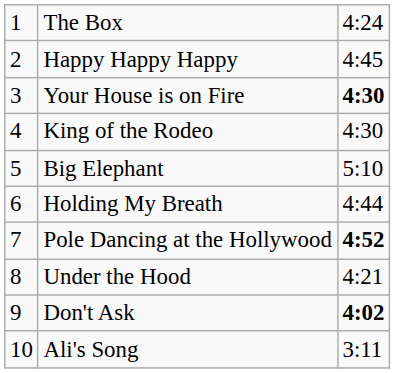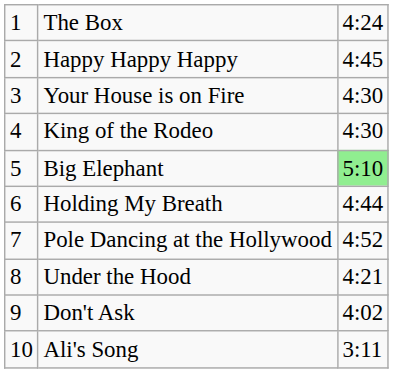(363, 95) bold -> (363, 95) normal
(363, 167) no background -> (363, 167) lightgreen background
(363, 240) bold -> (363, 240) normal
(363, 312) bold -> (363, 312) normal
